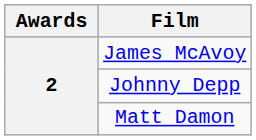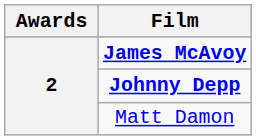(175, 53) normal -> (175, 53) bold
(175, 86) normal -> (175, 86) bold
